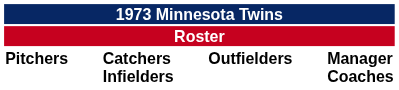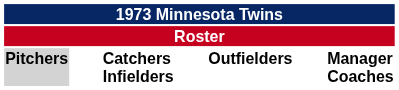(37, 58) no background -> (37, 58) lightgrey background
